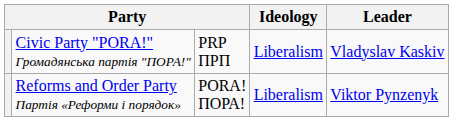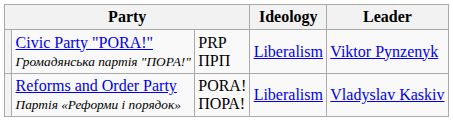(387, 51) Vladyslav Kaskiv -> (384, 51) Viktor Pynzenyk
(384, 94) Viktor Pynzenyk -> (387, 94) Vladyslav Kaskiv
